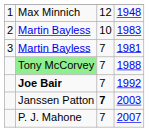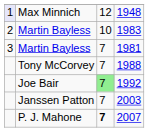(10, 13) no background -> (10, 13) lavender background
(56, 65) lightgreen background -> (56, 65) no background
(40, 83) bold -> (38, 83) normal
(102, 83) no background -> (102, 83) lightgreen background
(102, 100) bold -> (102, 100) normal
(102, 118) normal -> (102, 118) bold
